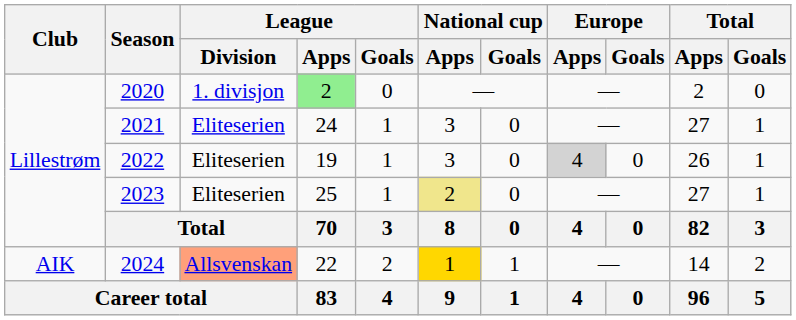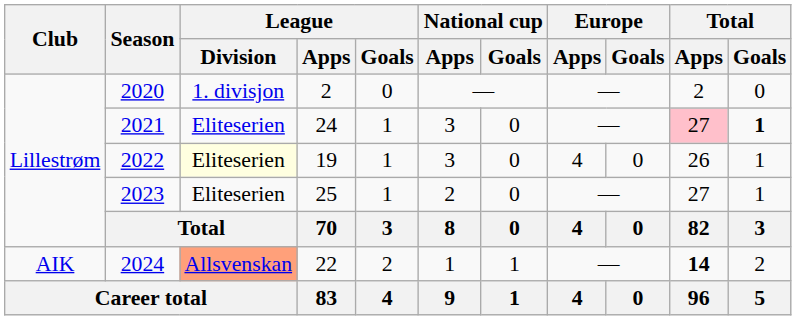(326, 90) lightgreen background -> (326, 90) no background
(699, 125) no background -> (699, 125) pink background
(760, 125) normal -> (760, 125) bold
(238, 159) no background -> (238, 159) lightyellow background
(577, 159) lightgrey background -> (577, 159) no background
(450, 194) khaki background -> (450, 194) no background
(450, 263) gold background -> (450, 263) no background
(699, 263) normal -> (699, 263) bold
